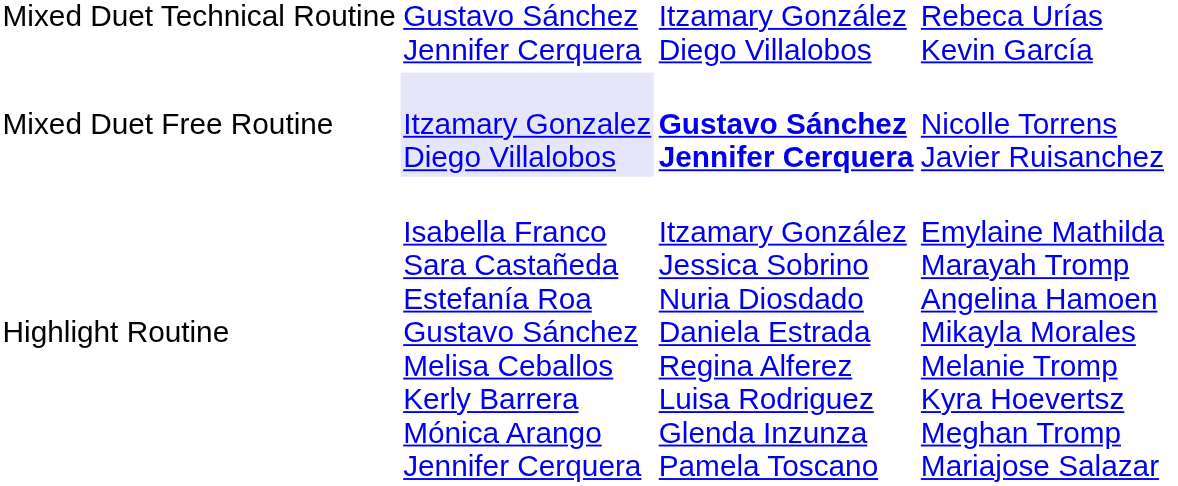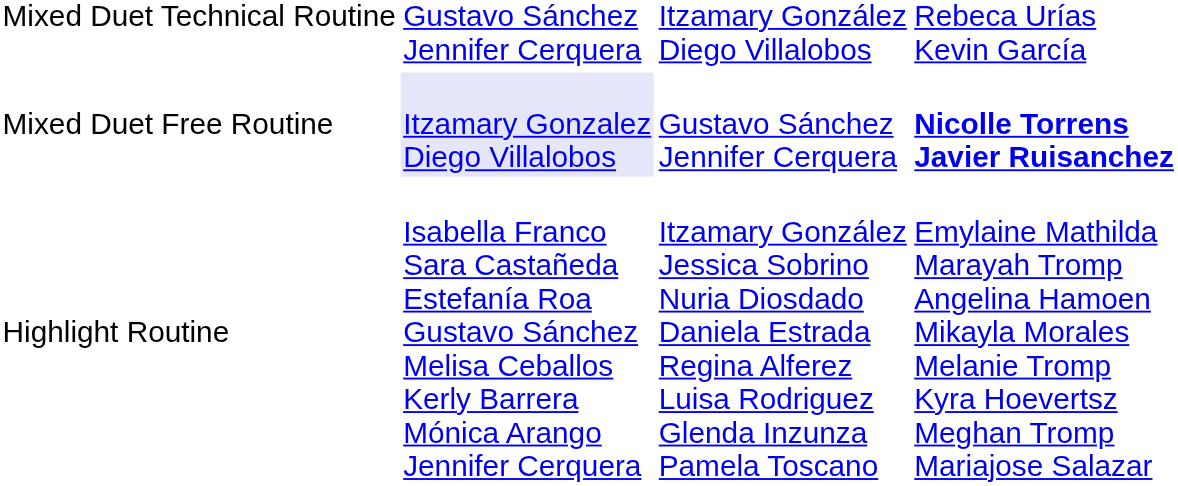(786, 140) bold -> (778, 140) normal
(1042, 140) normal -> (1044, 140) bold
